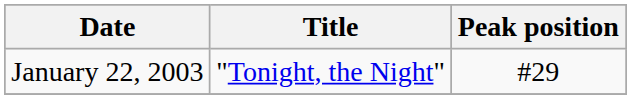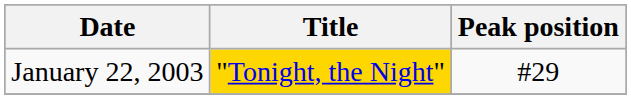(331, 71) no background -> (331, 71) gold background
